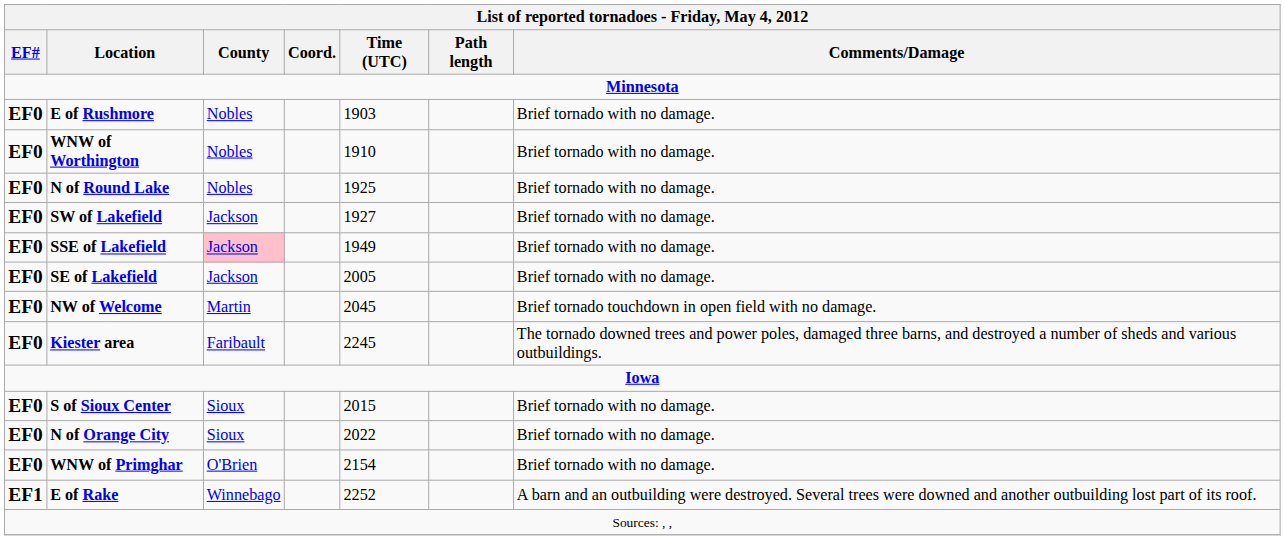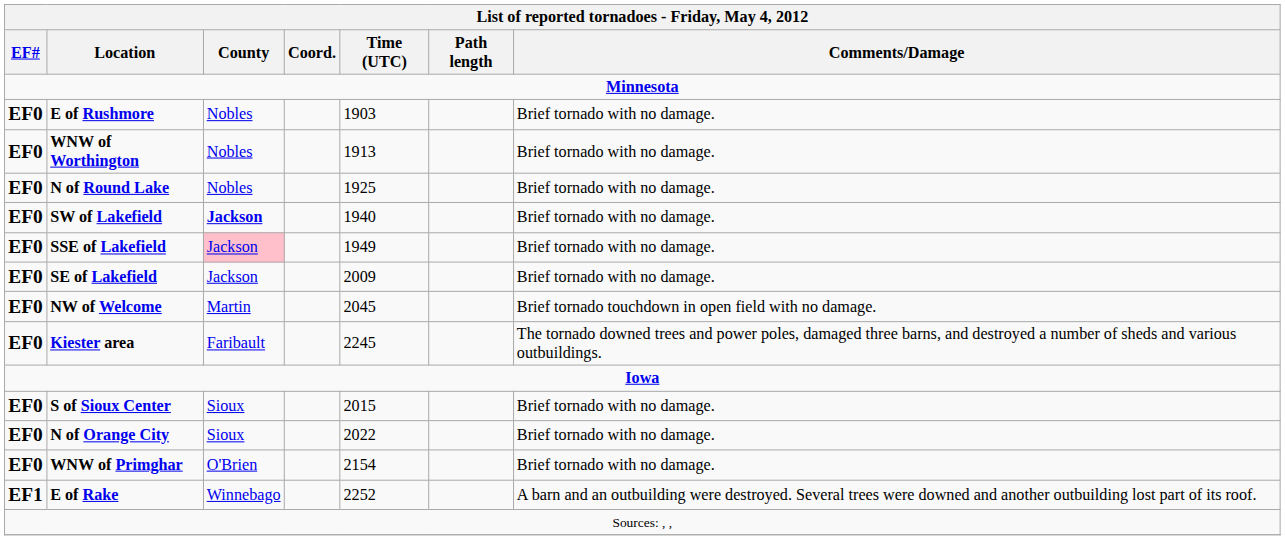(360, 151) 1910 -> (360, 151) 1913
(232, 217) normal -> (235, 217) bold
(360, 217) 1927 -> (360, 217) 1940
(360, 276) 2005 -> (360, 276) 2009
